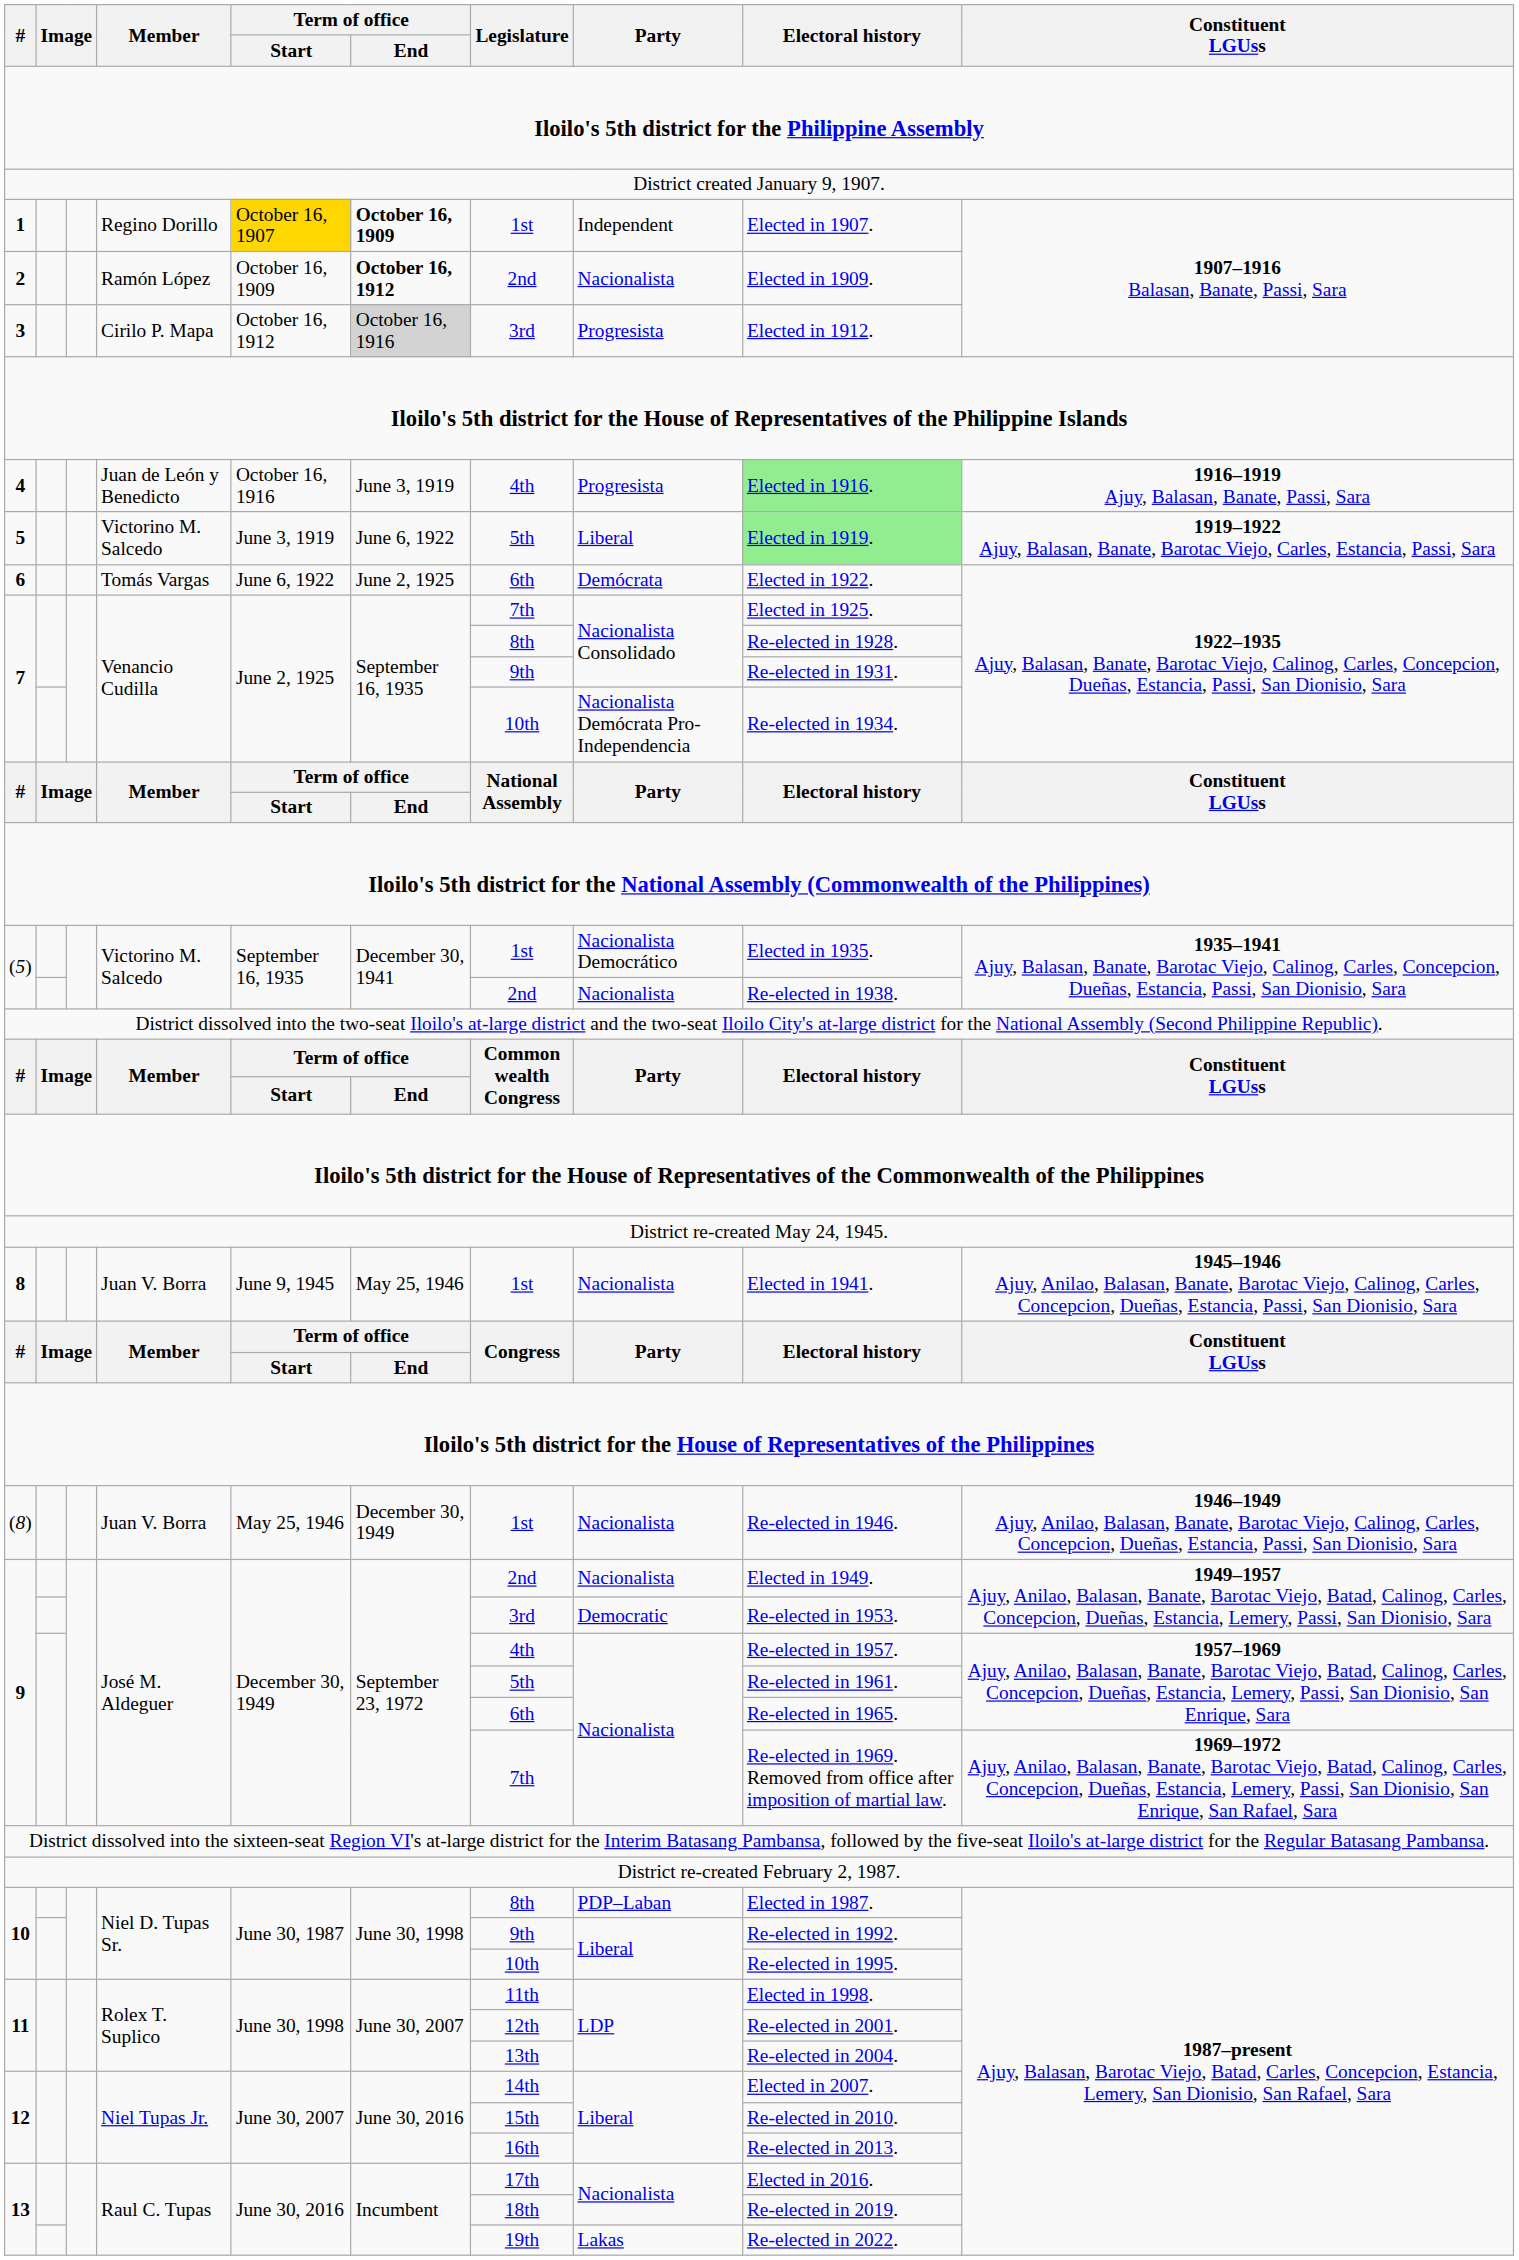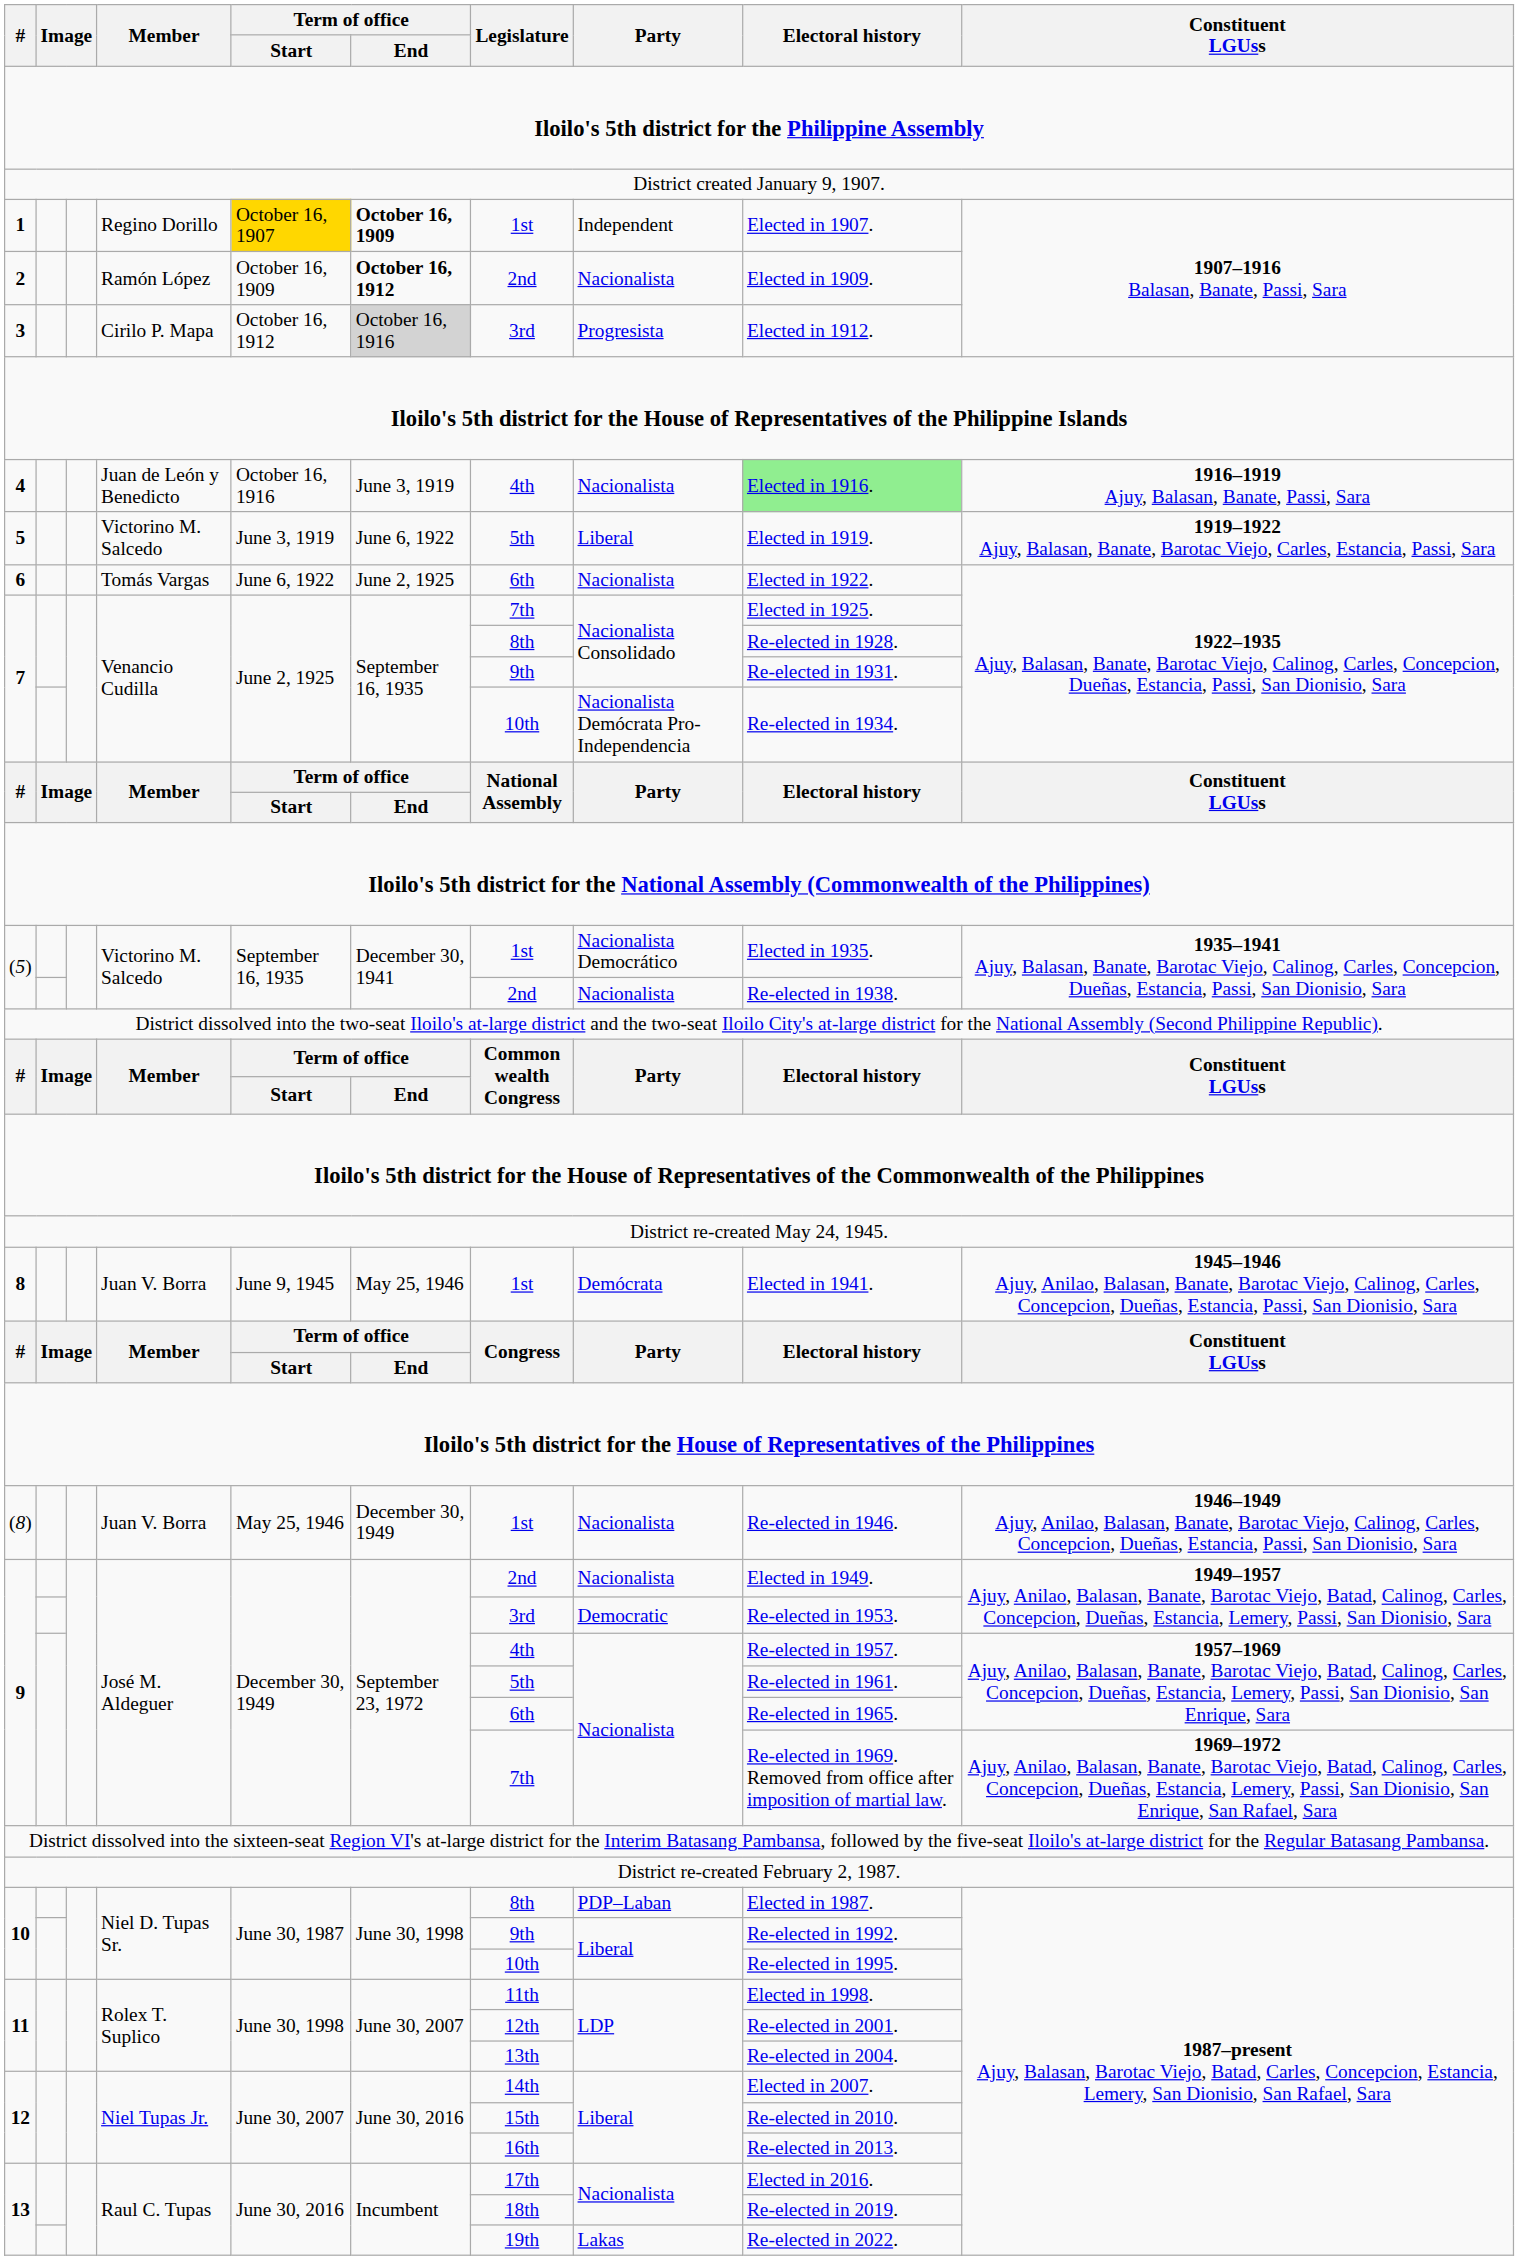(621, 485) Progresista -> (626, 485) Nacionalista
(810, 538) lightgreen background -> (810, 538) no background
(620, 579) Demócrata -> (626, 579) Nacionalista
(626, 1283) Nacionalista -> (620, 1283) Demócrata
